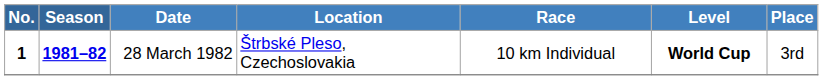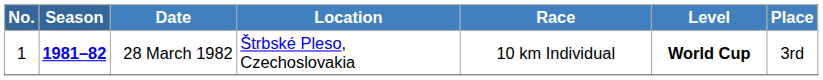(22, 53) bold -> (22, 53) normal
